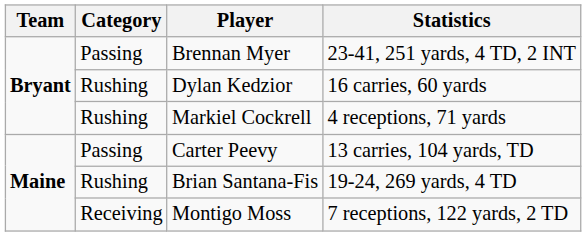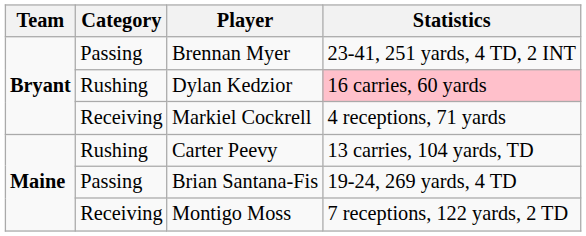(407, 85) no background -> (407, 85) pink background
(114, 117) Rushing -> (121, 117) Receiving
(111, 149) Passing -> (114, 149) Rushing
(114, 182) Rushing -> (111, 182) Passing
